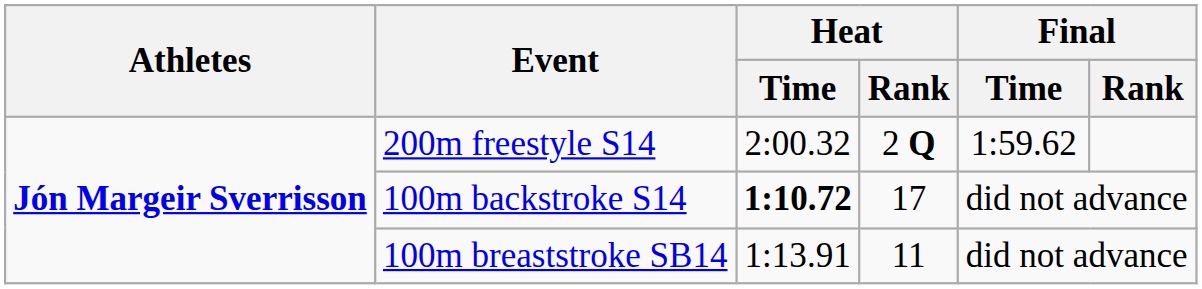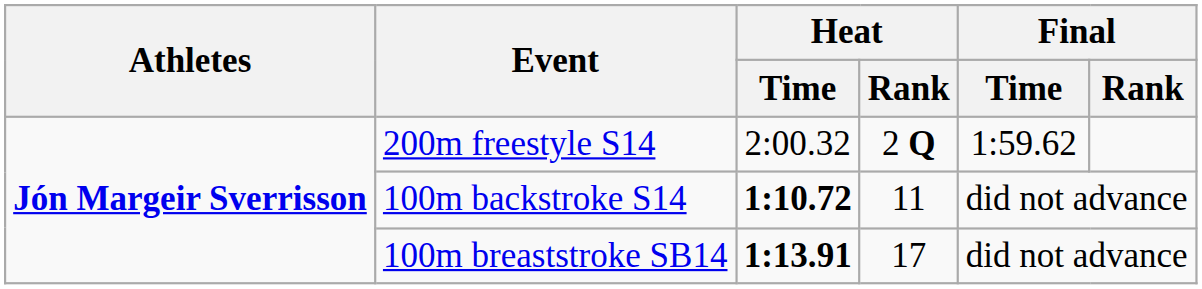(909, 198) 17 -> (909, 198) 11
(798, 254) normal -> (798, 254) bold
(909, 254) 11 -> (909, 254) 17
